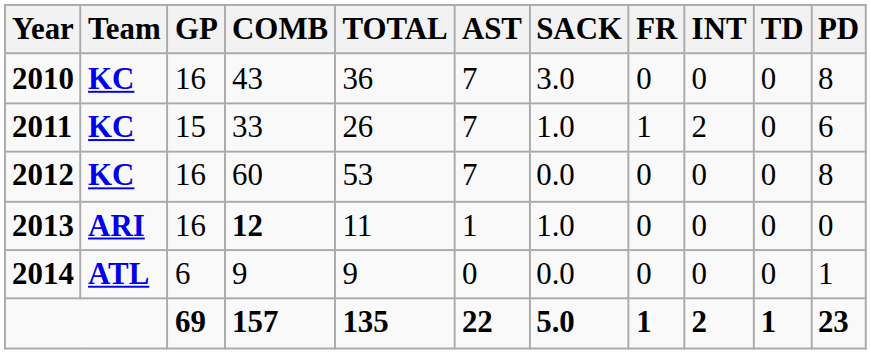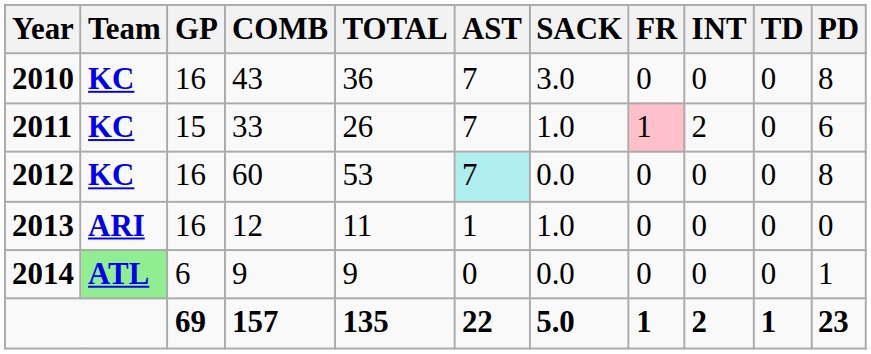(644, 126) no background -> (644, 126) pink background
(470, 175) no background -> (470, 175) paleturquoise background
(248, 224) bold -> (248, 224) normal
(119, 273) no background -> (119, 273) lightgreen background
